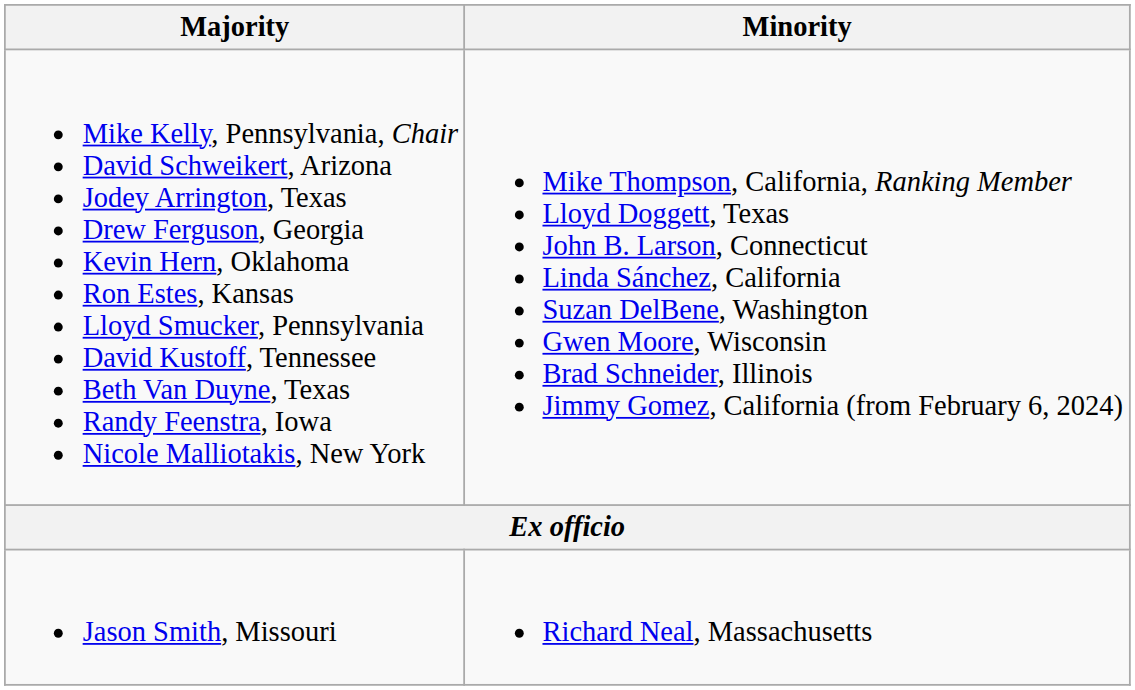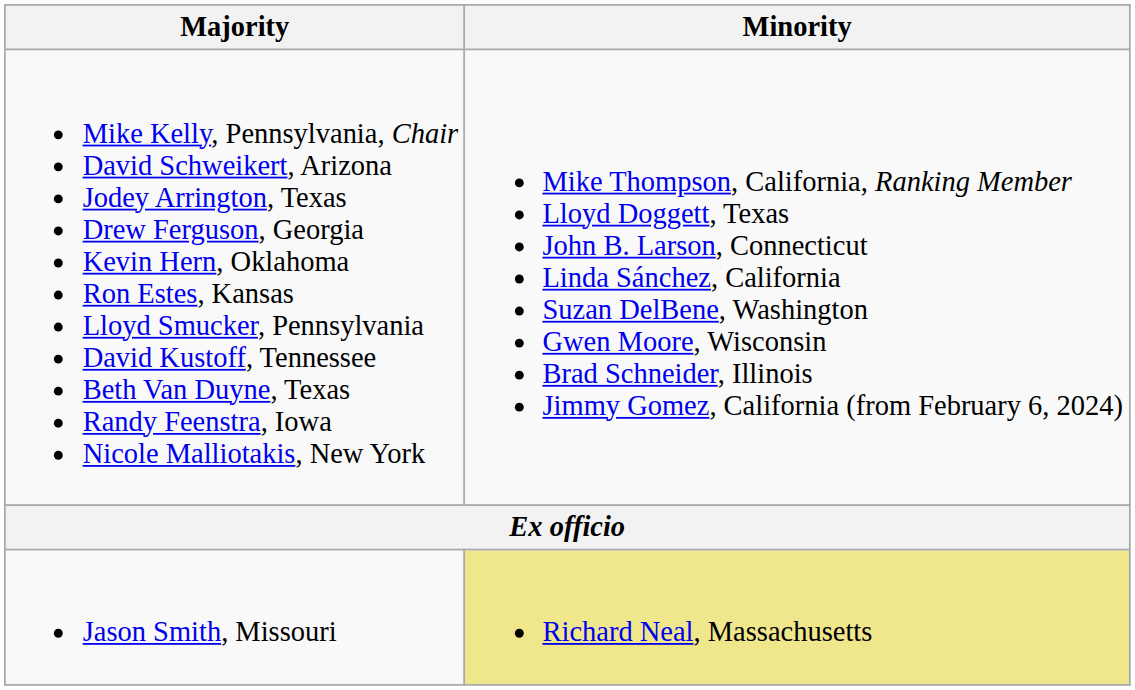(797, 633) no background -> (797, 633) khaki background
